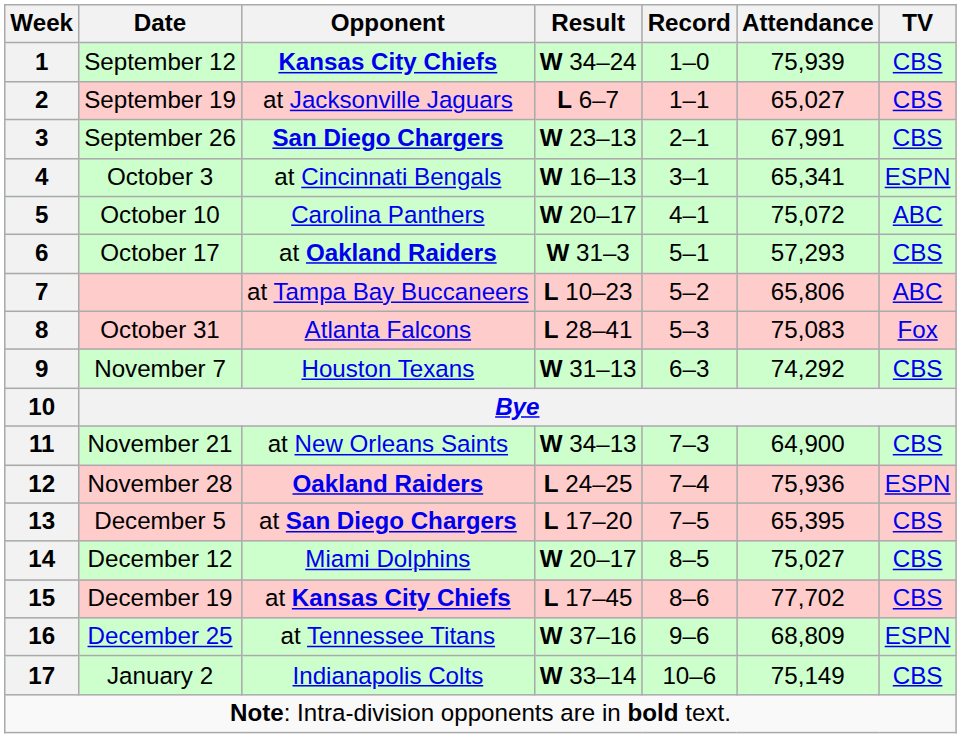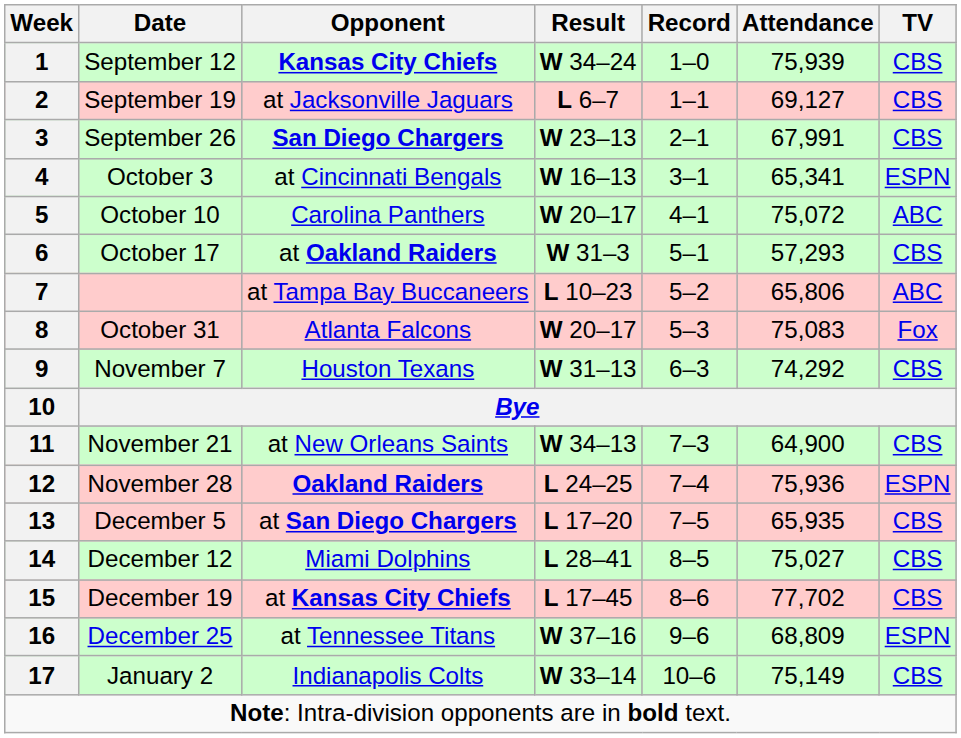(808, 100) 65,027 -> (808, 100) 69,127
(588, 330) L 28–41 -> (588, 330) W 20–17
(808, 521) 65,395 -> (808, 521) 65,935
(588, 560) W 20–17 -> (588, 560) L 28–41
